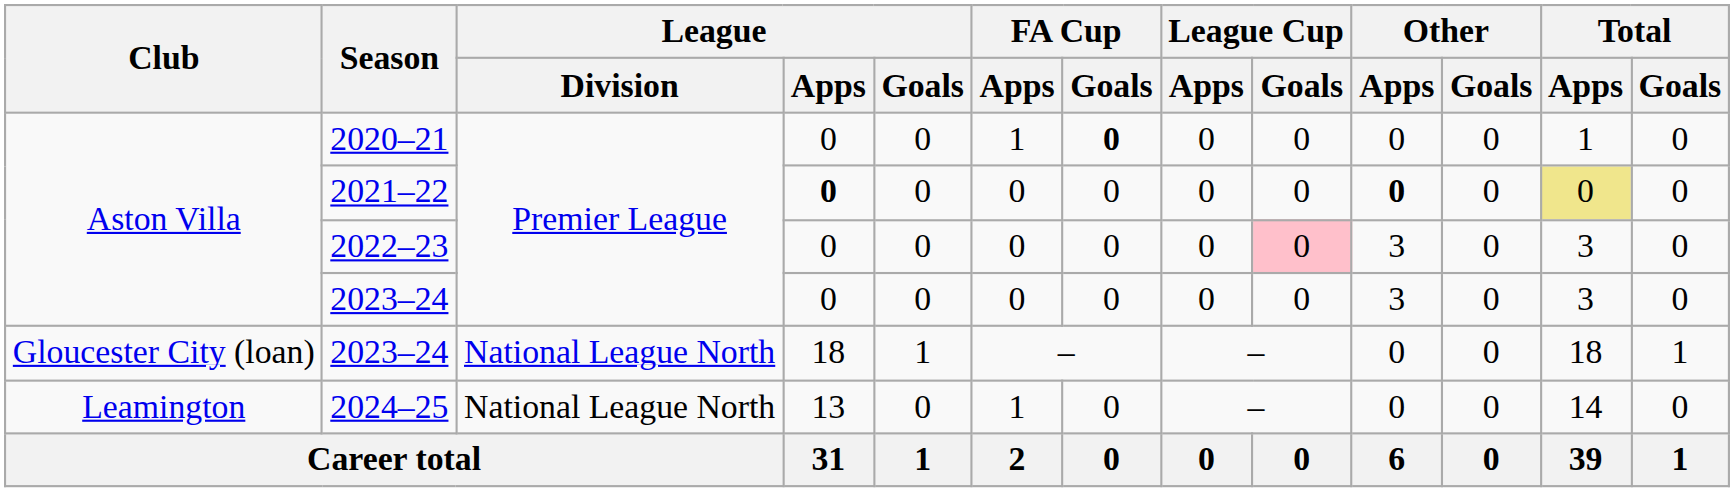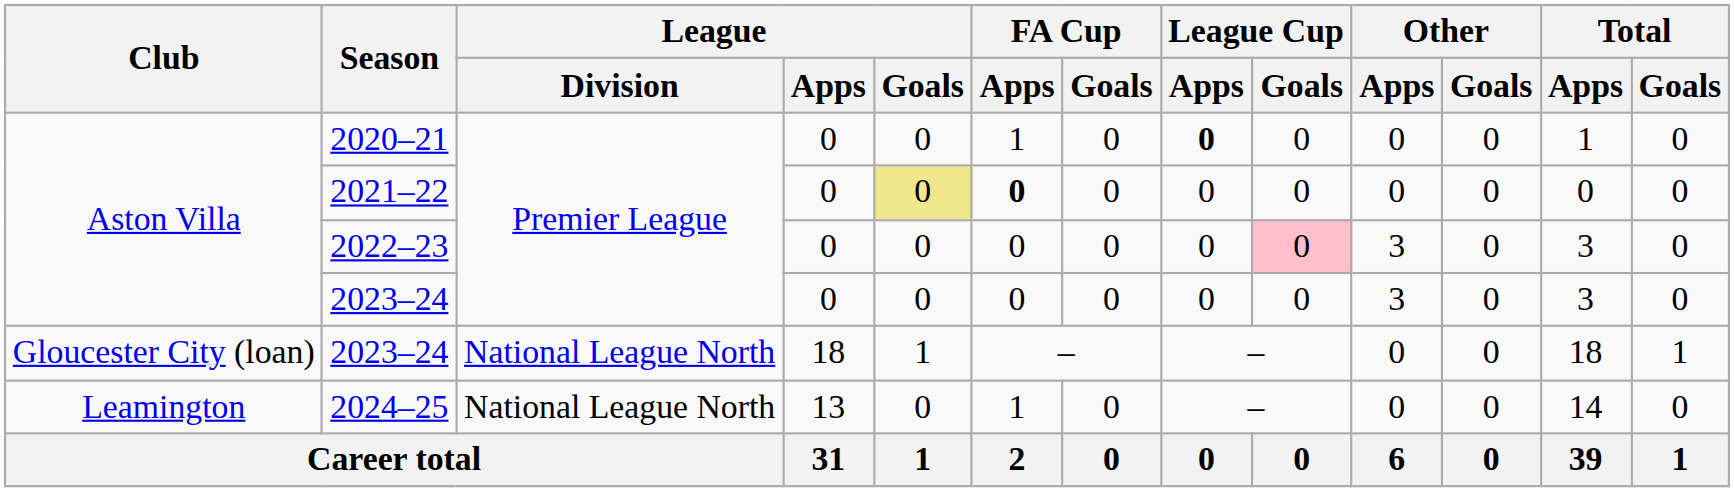(1111, 138) bold -> (1111, 138) normal
(1206, 138) normal -> (1206, 138) bold
(828, 191) bold -> (828, 191) normal
(923, 191) no background -> (923, 191) khaki background
(1017, 191) normal -> (1017, 191) bold
(1397, 191) bold -> (1397, 191) normal
(1586, 191) khaki background -> (1586, 191) no background
